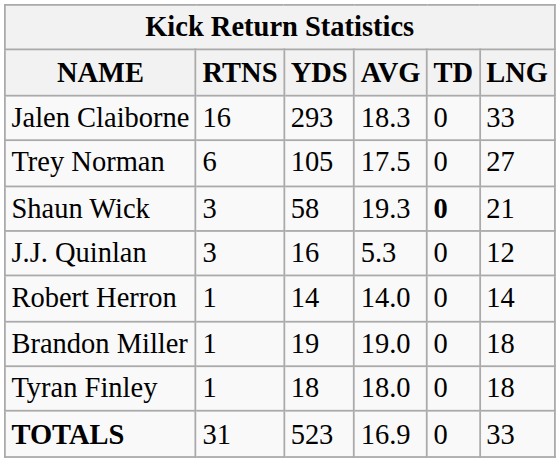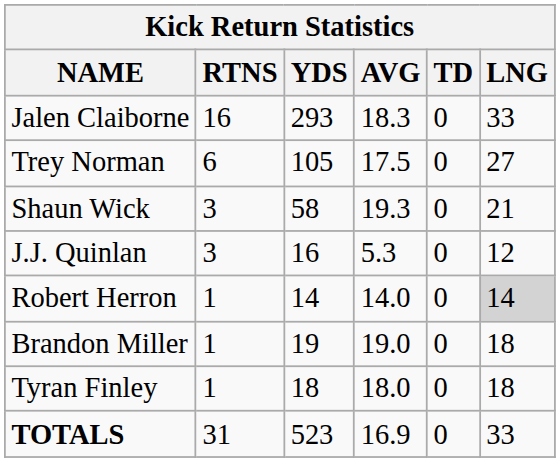(441, 207) bold -> (441, 207) normal
(500, 298) no background -> (500, 298) lightgrey background
